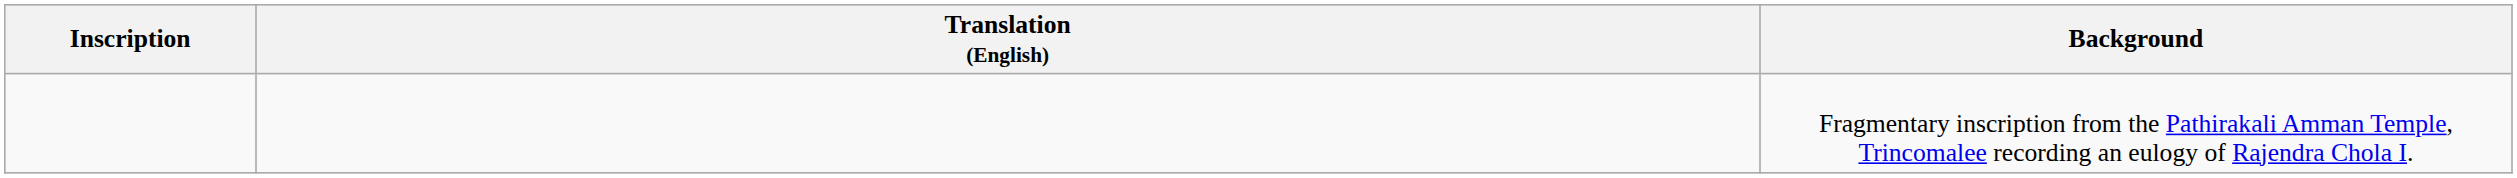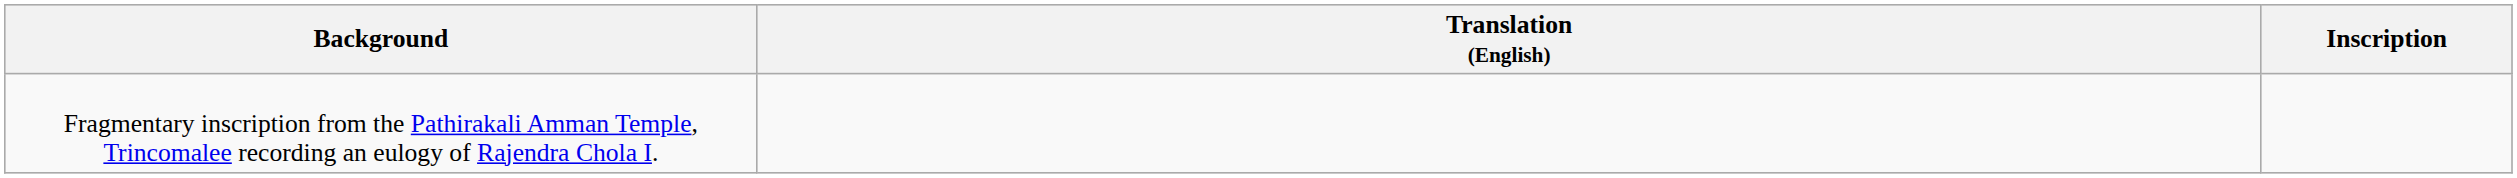columns swapped: (2136, 39) <-> (130, 39)
